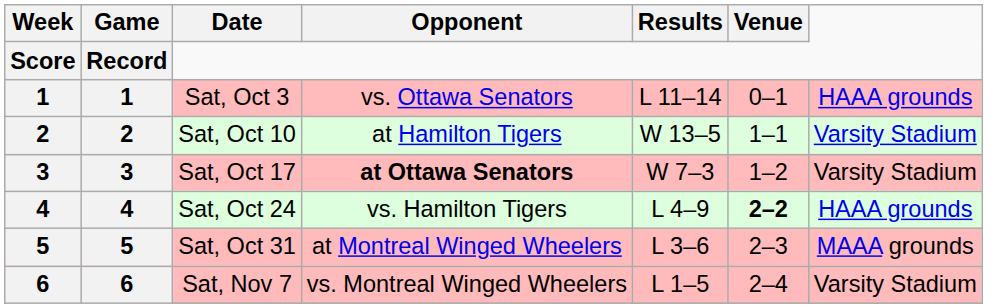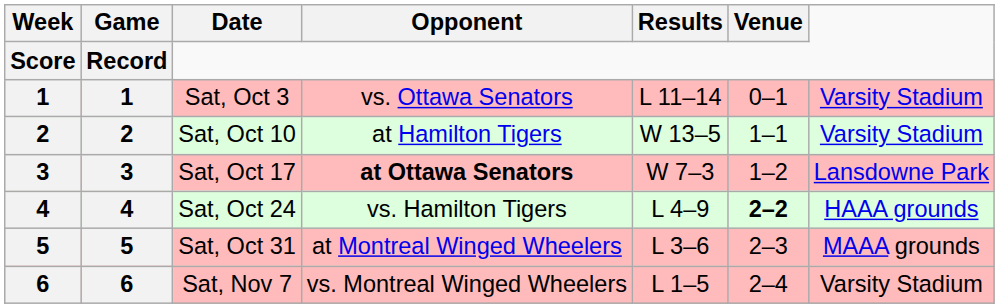(895, 97) HAAA grounds -> (901, 97) Varsity Stadium
(895, 172) Varsity Stadium -> (901, 172) Lansdowne Park
